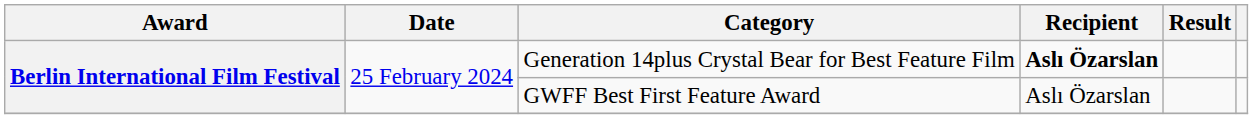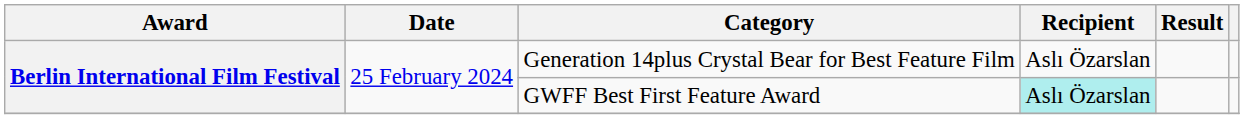(1092, 58) bold -> (1088, 58) normal
(1088, 95) no background -> (1088, 95) paleturquoise background
